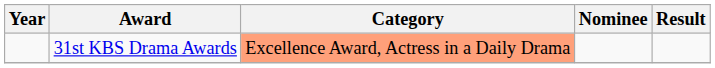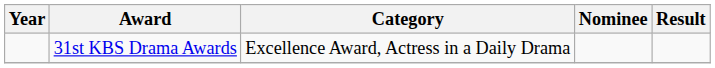(408, 47) lightsalmon background -> (408, 47) no background
